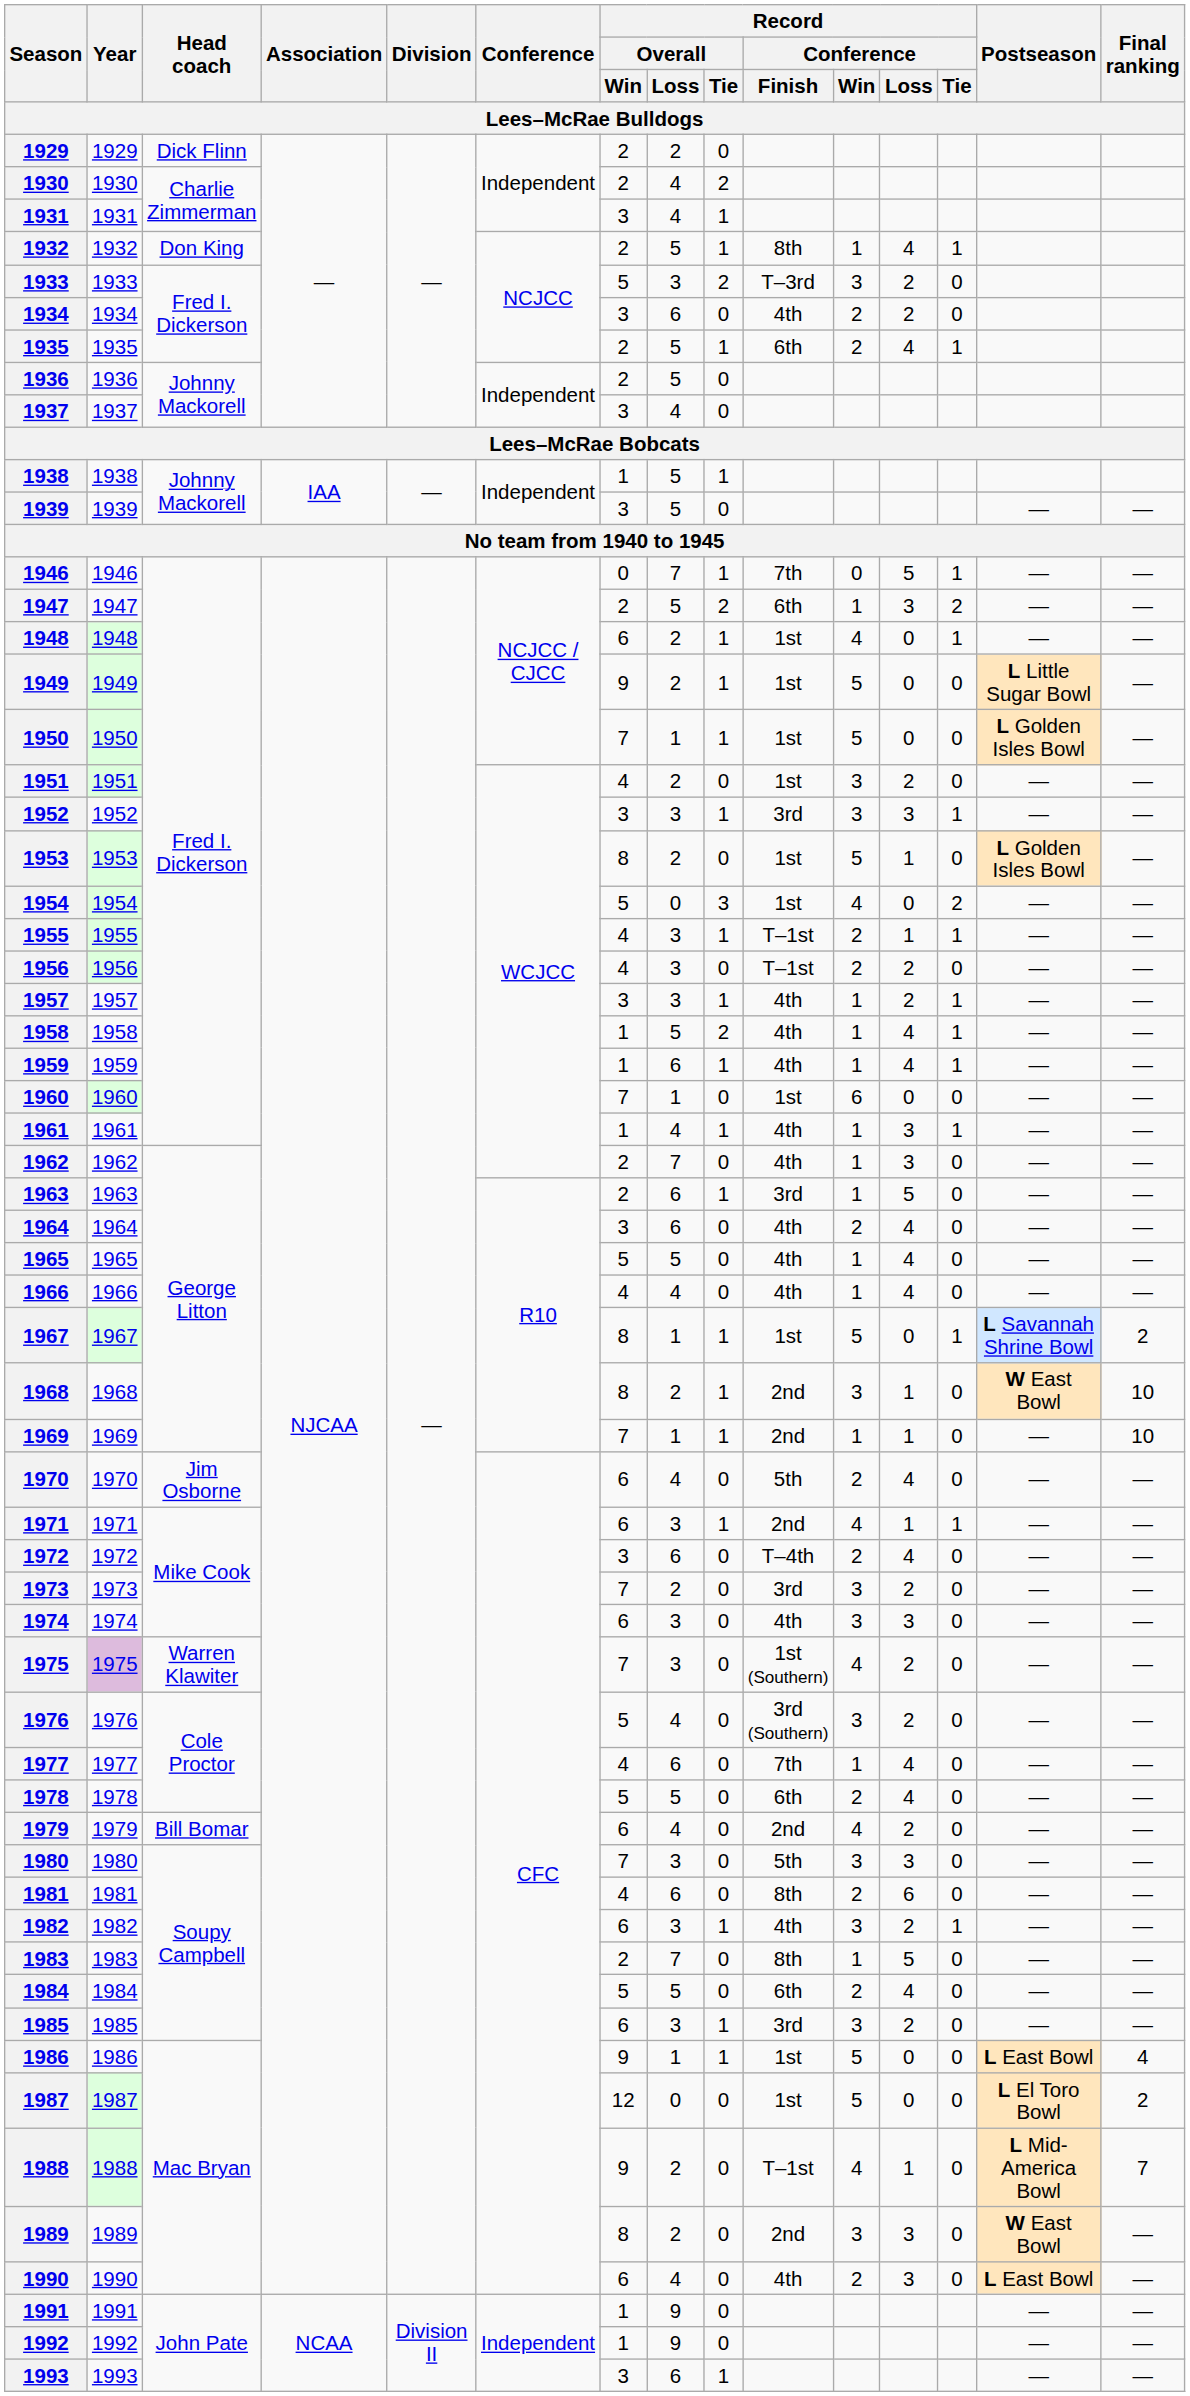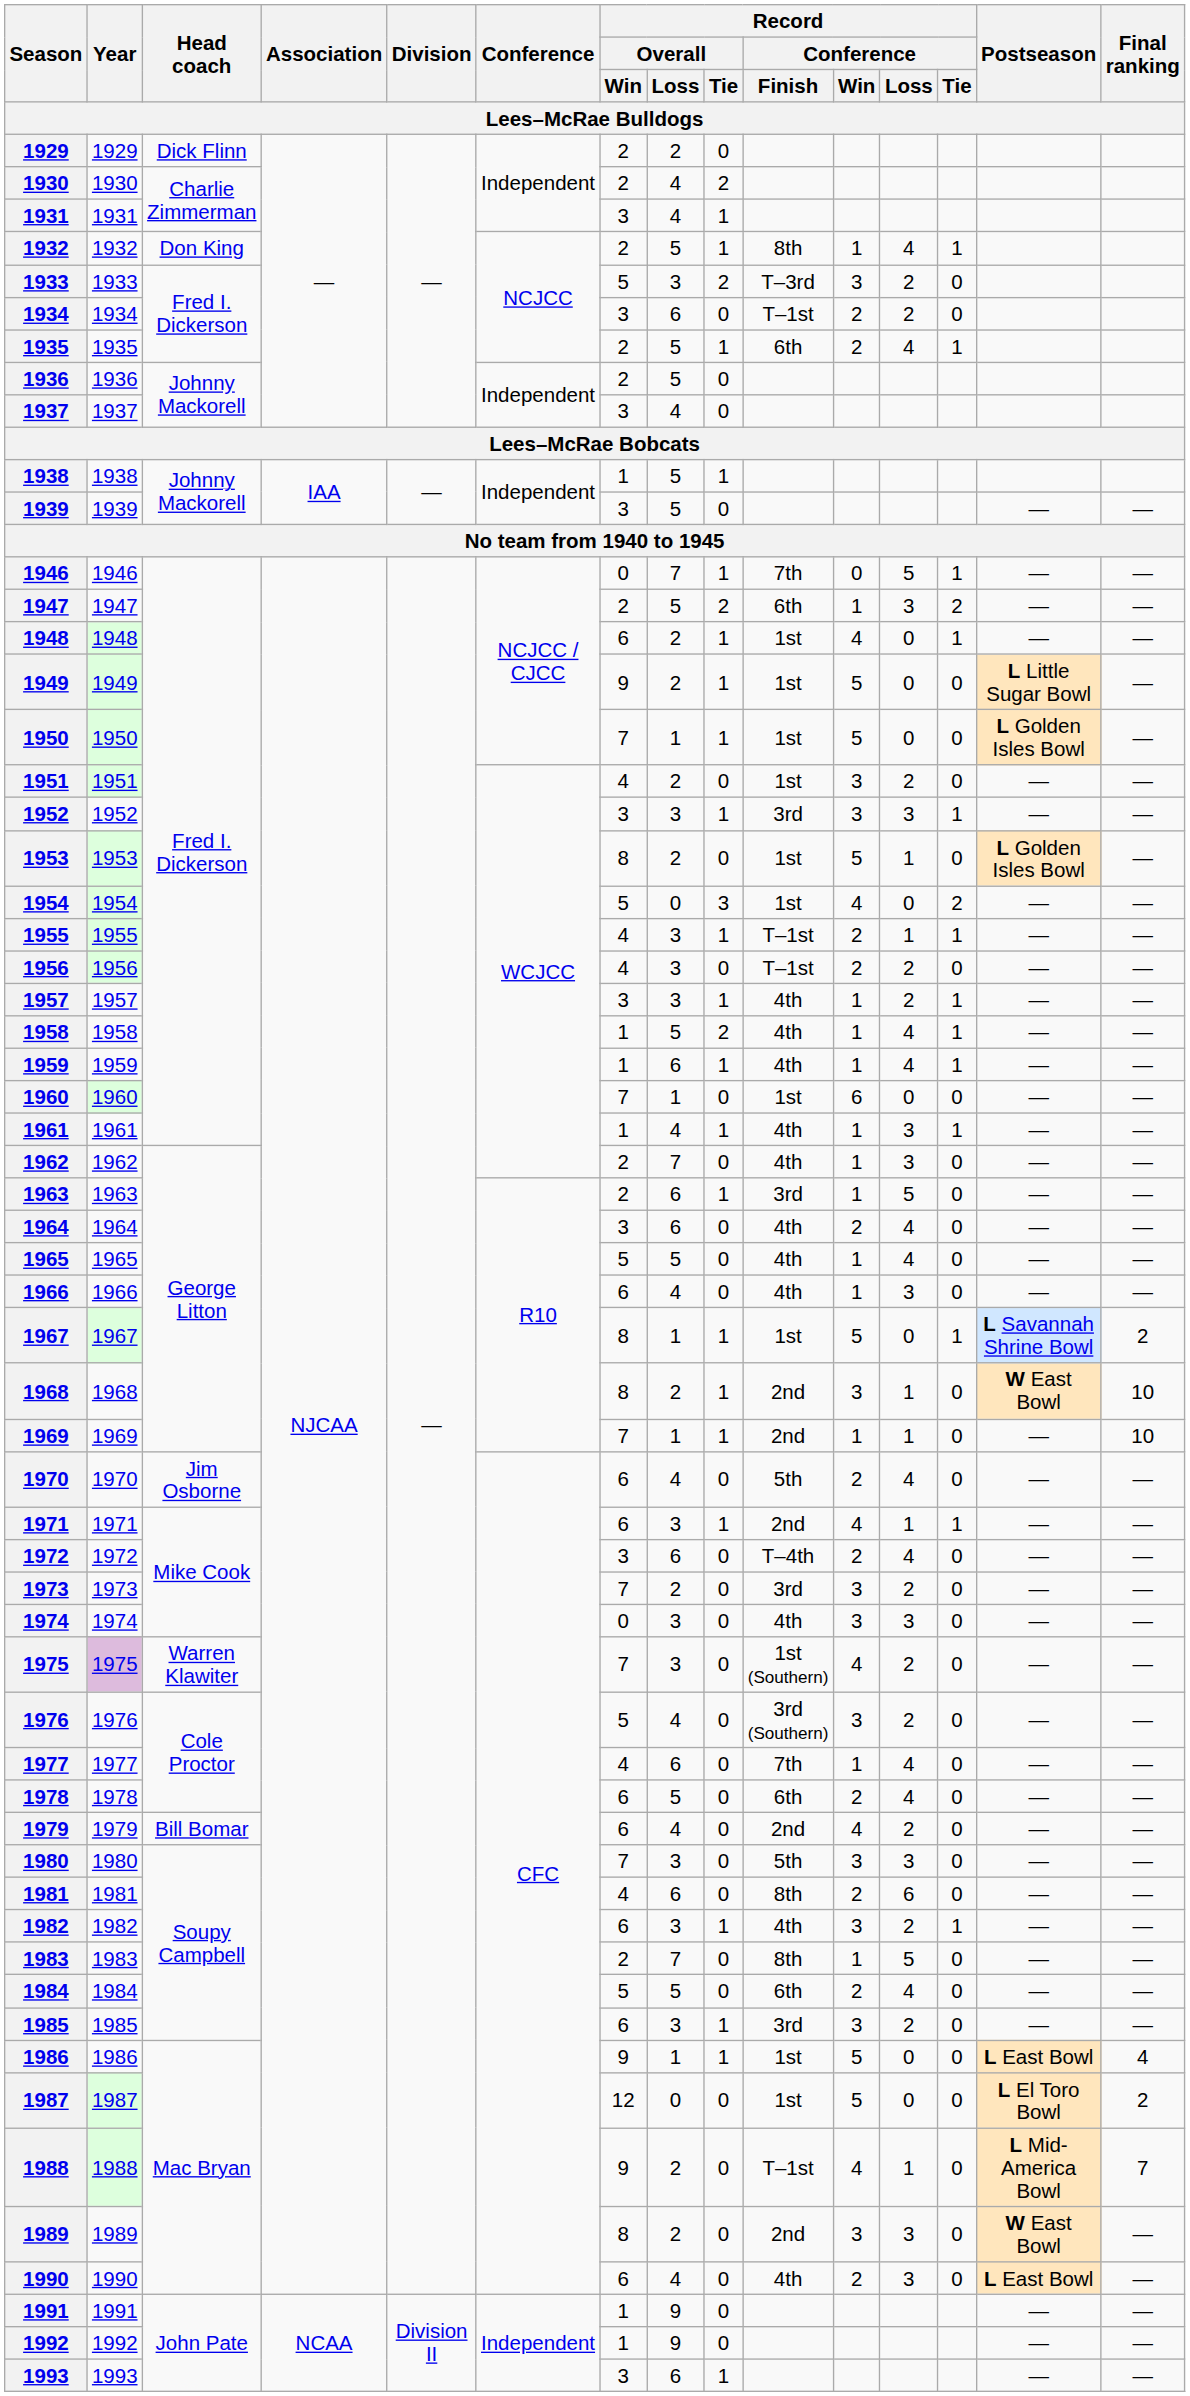(788, 313) 4th -> (788, 313) T–1st
(623, 1292) 4 -> (623, 1292) 6
(909, 1292) 4 -> (909, 1292) 3
(623, 1621) 6 -> (623, 1621) 0
(623, 1796) 5 -> (623, 1796) 6
